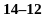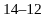(22, 9) bold -> (22, 9) normal
